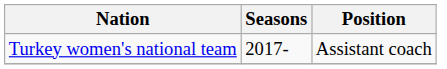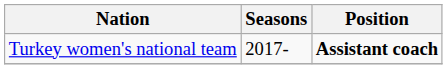(374, 48) normal -> (377, 48) bold
